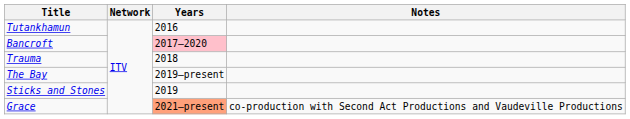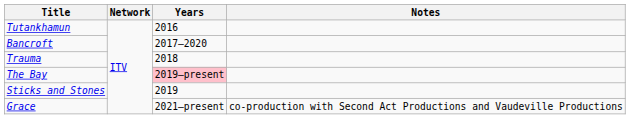(181, 44) pink background -> (181, 44) no background
(190, 75) no background -> (190, 75) pink background
(190, 106) lightsalmon background -> (190, 106) no background
